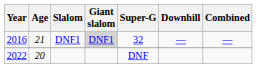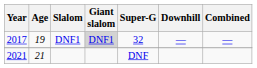(17, 39) 2016 -> (17, 39) 2017
(40, 39) 21 -> (40, 39) 19
(17, 55) 2022 -> (17, 55) 2021
(40, 55) 20 -> (40, 55) 21
